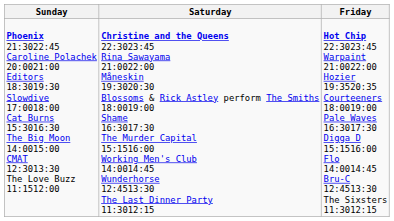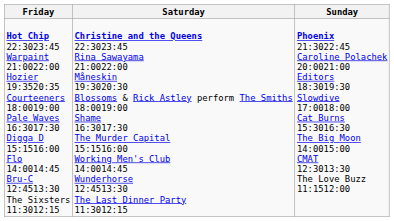columns swapped: (356, 12) <-> (52, 12)
